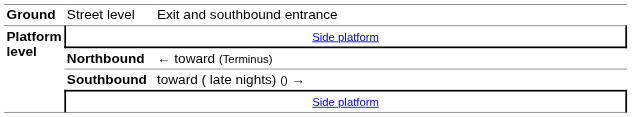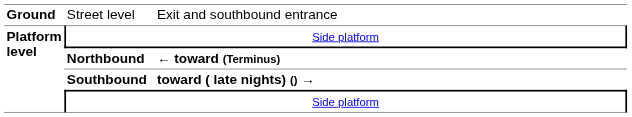(215, 58) normal -> (219, 58) bold
(231, 79) normal -> (236, 79) bold
